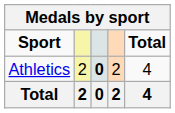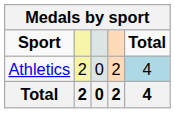(99, 69) bold -> (99, 69) normal
(147, 69) no background -> (147, 69) lightblue background
